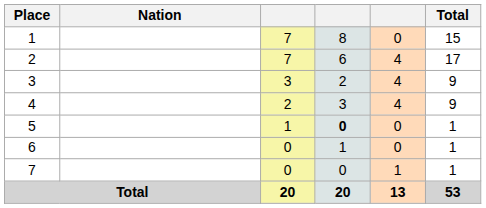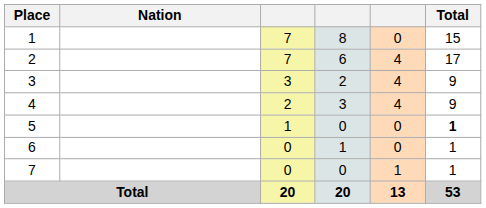(343, 126) bold -> (343, 126) normal
(453, 126) normal -> (453, 126) bold
